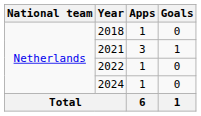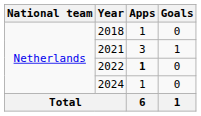(142, 67) normal -> (142, 67) bold
